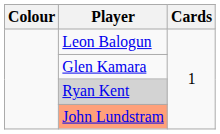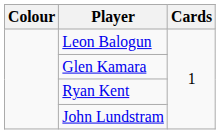(96, 91) lightgrey background -> (96, 91) no background
(113, 116) lightsalmon background -> (113, 116) no background
